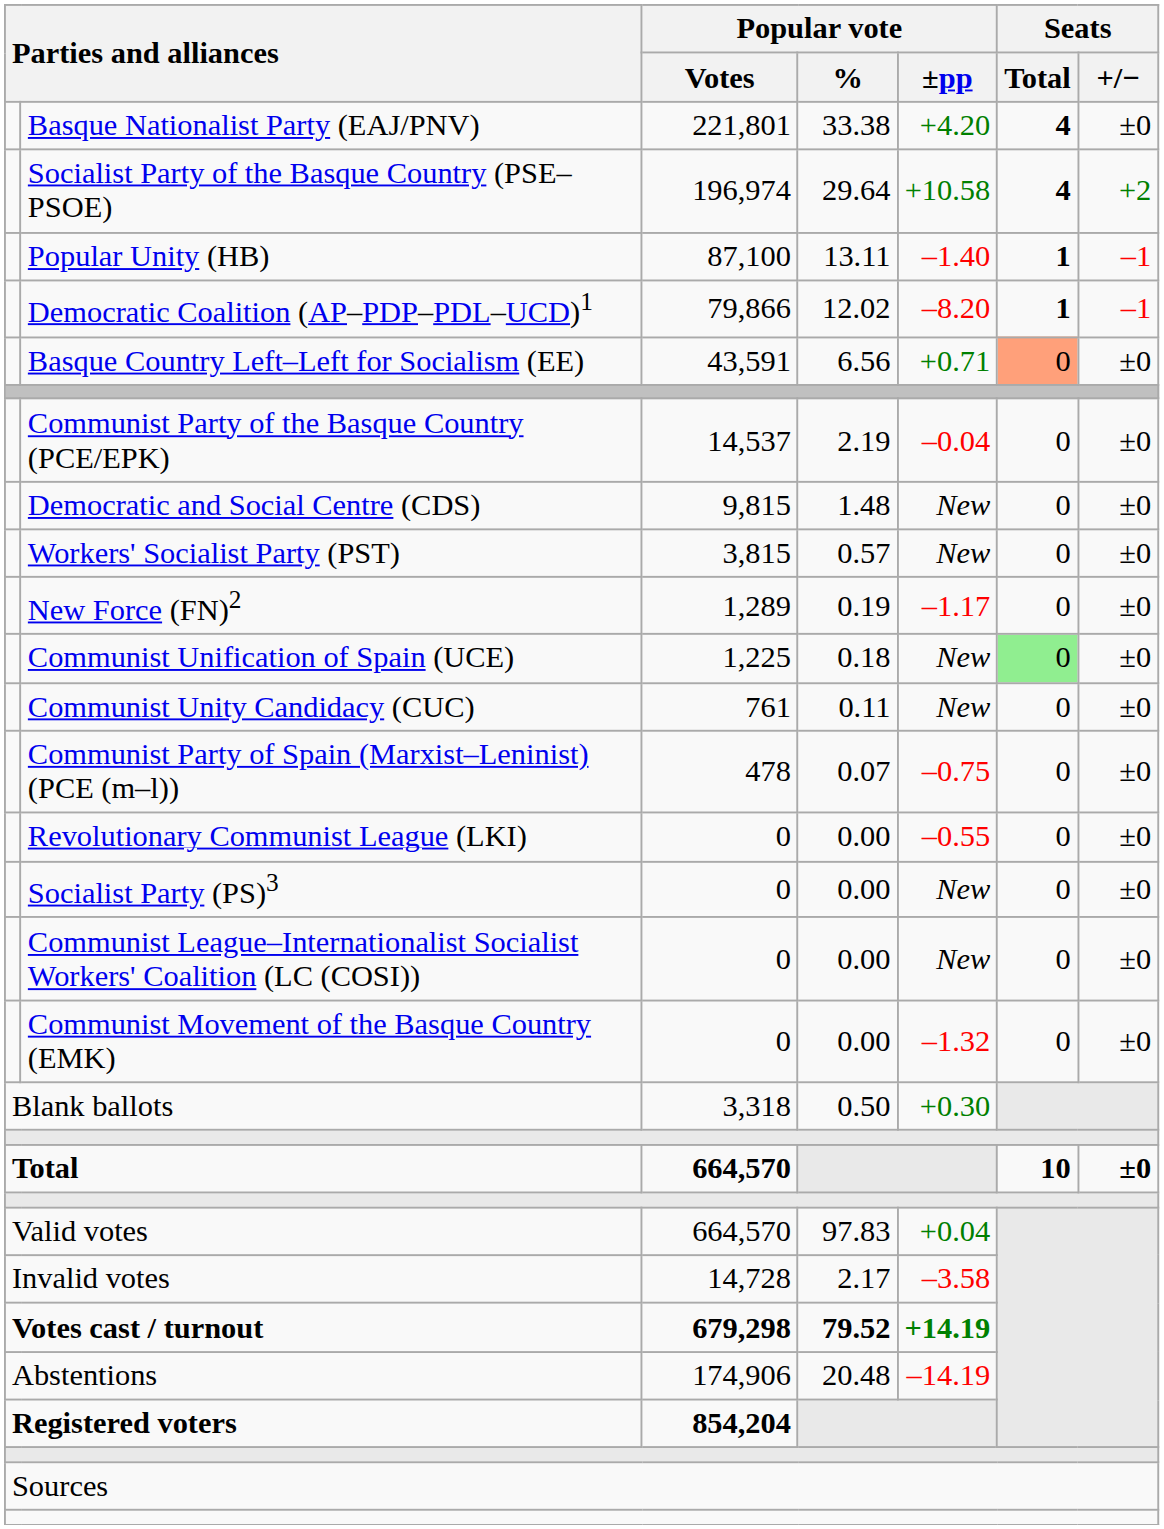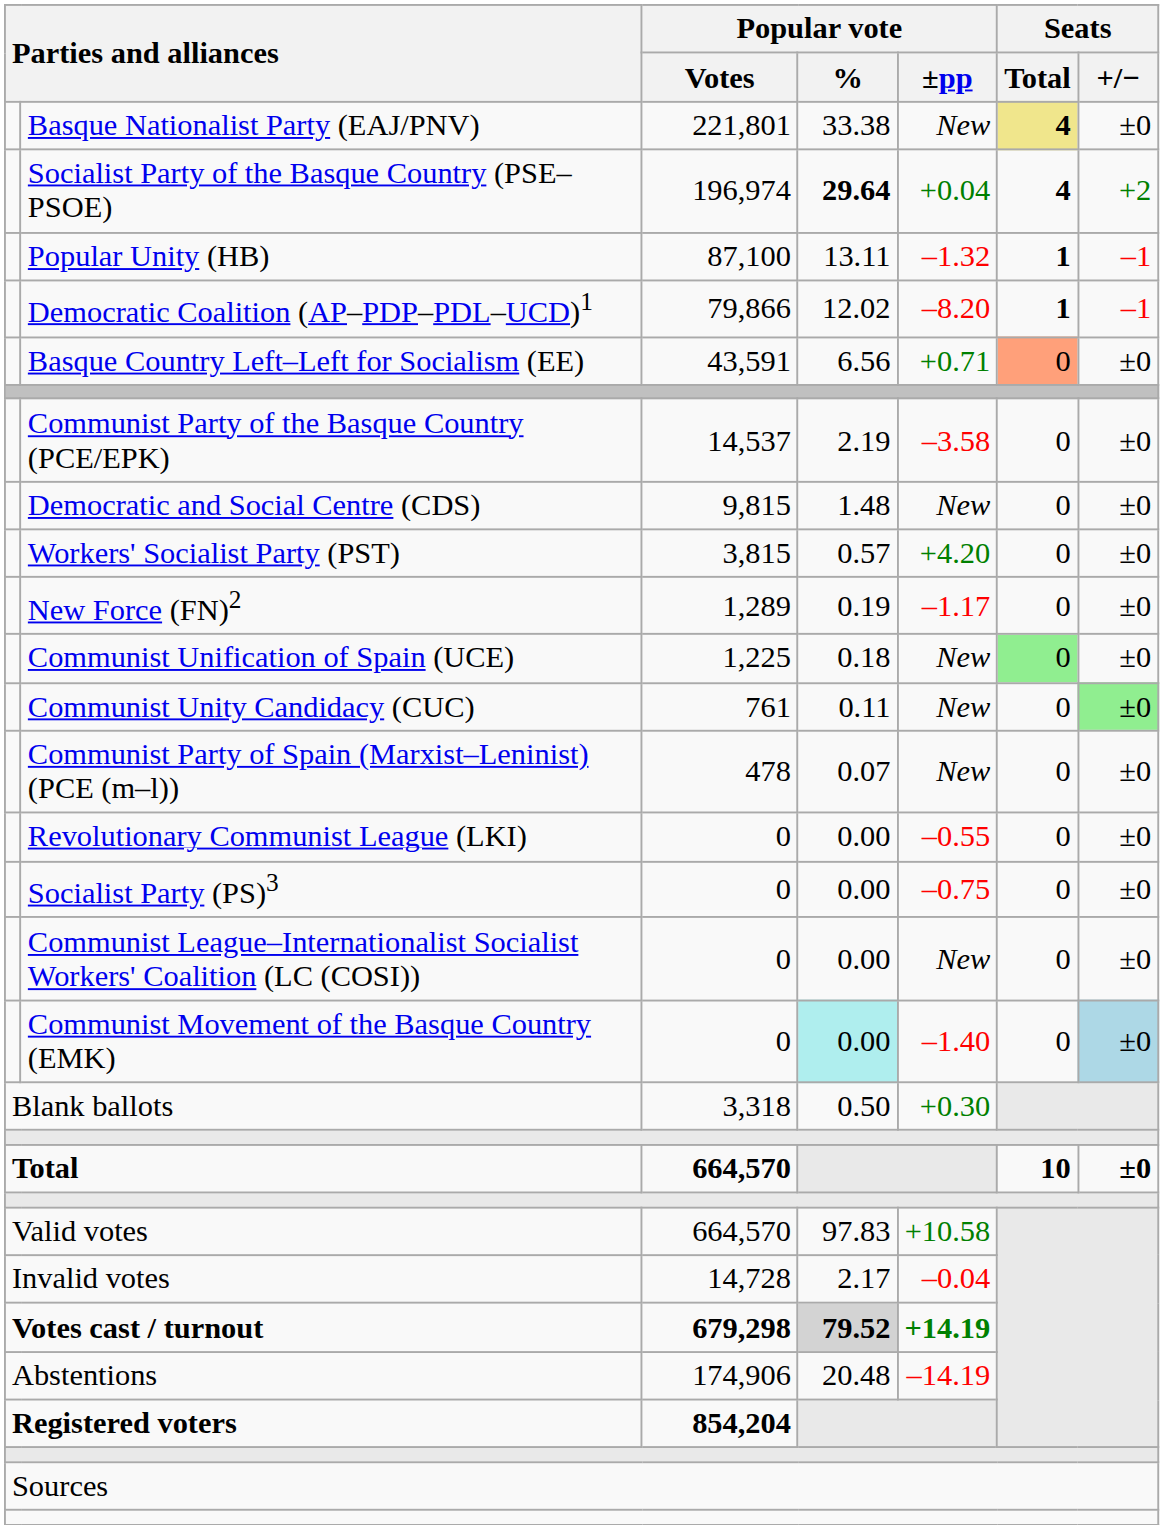(955, 125) +4.20 -> (963, 125) New
(1063, 125) no background -> (1063, 125) khaki background
(856, 190) normal -> (856, 190) bold
(947, 190) +10.58 -> (955, 190) +0.04
(956, 255) –1.40 -> (956, 255) –1.32
(956, 439) –0.04 -> (956, 439) –3.58
(963, 553) New -> (955, 553) +4.20
(1135, 706) no background -> (1135, 706) lightgreen background
(956, 771) –0.75 -> (963, 771) New
(963, 888) New -> (956, 888) –0.75
(864, 1040) no background -> (864, 1040) paleturquoise background
(956, 1040) –1.32 -> (956, 1040) –1.40
(1135, 1040) no background -> (1135, 1040) lightblue background
(955, 1230) +0.04 -> (947, 1230) +10.58
(956, 1278) –3.58 -> (956, 1278) –0.04
(856, 1326) no background -> (856, 1326) lightgrey background
